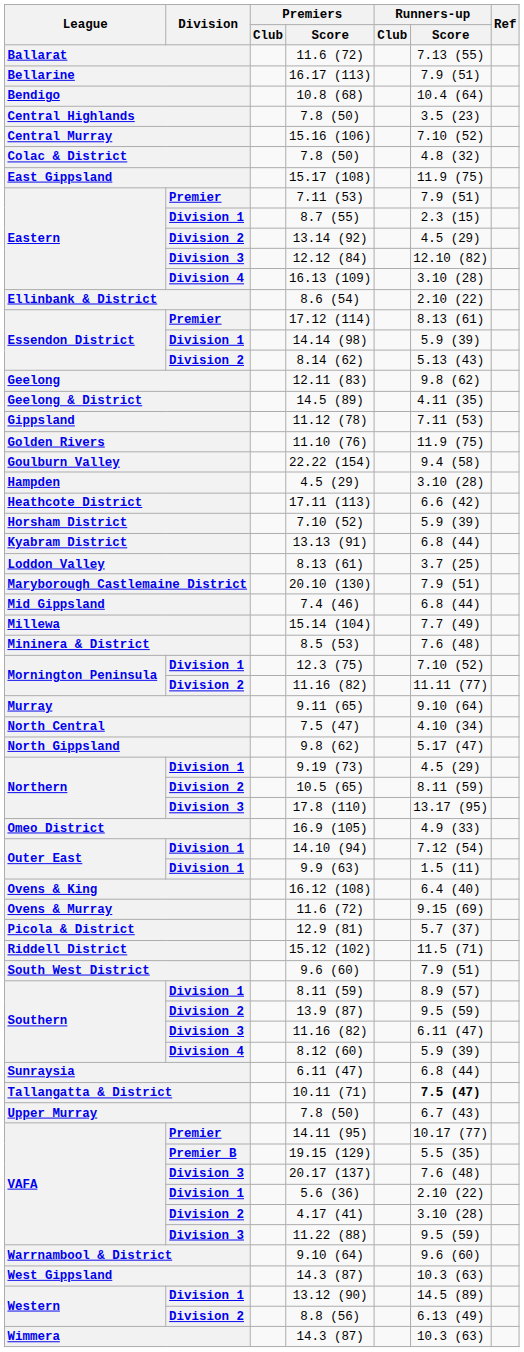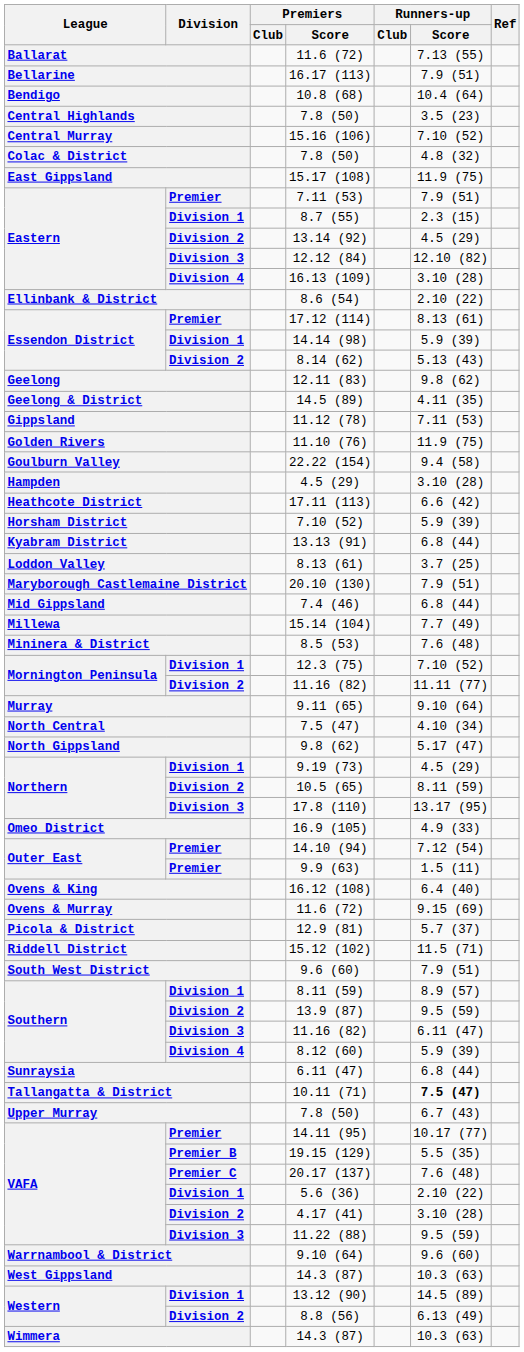(207, 849) Division 1 -> (195, 849) Premier
(207, 869) Division 1 -> (195, 869) Premier
(207, 1174) Division 3 -> (203, 1174) Premier C
